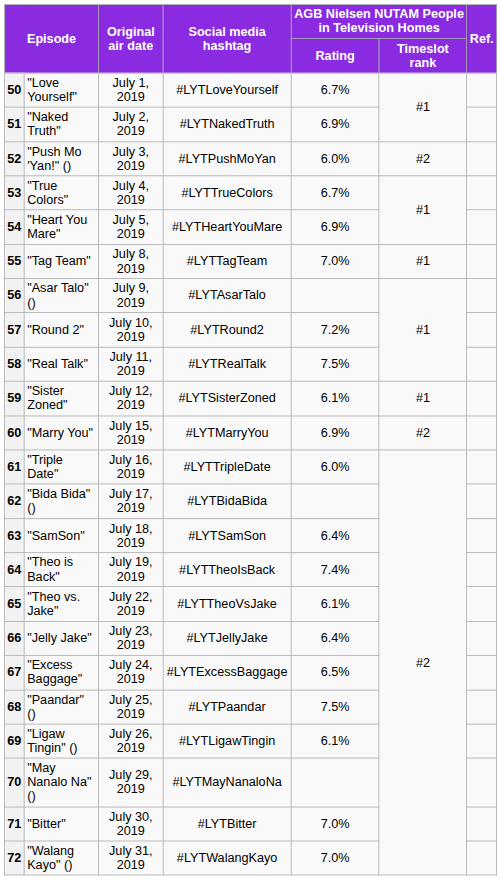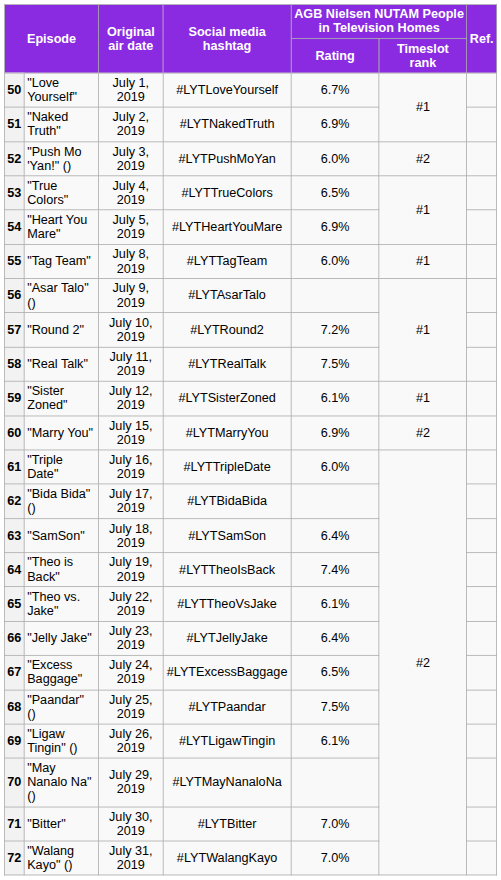(335, 192) 6.7% -> (335, 192) 6.5%
(335, 261) 7.0% -> (335, 261) 6.0%
